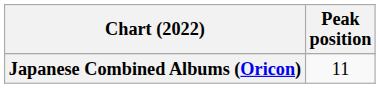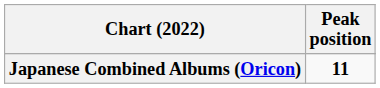(340, 68) normal -> (340, 68) bold
